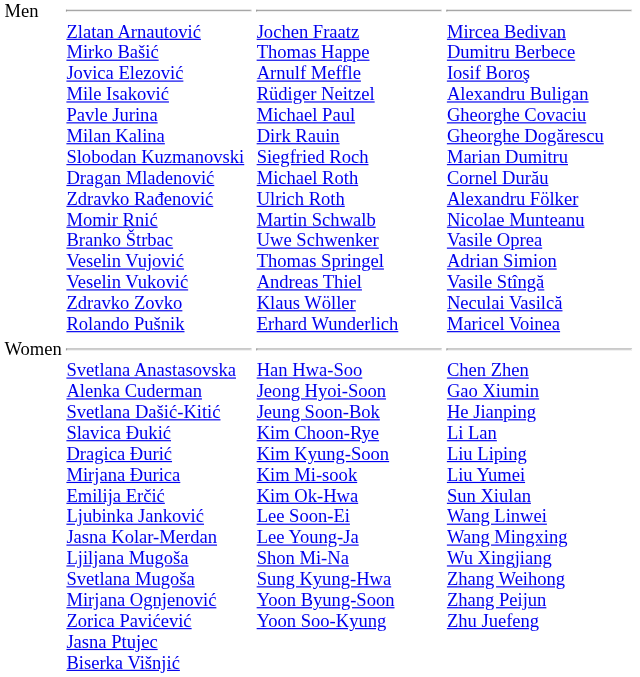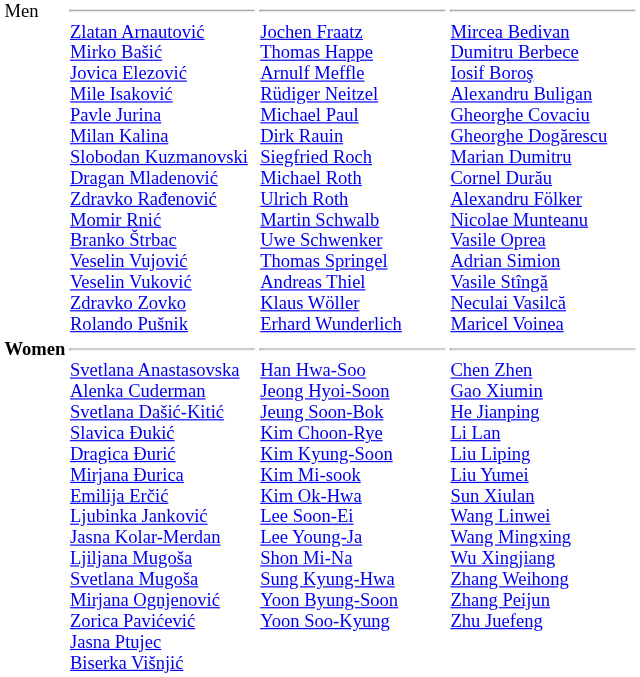(33, 349) normal -> (35, 349) bold
